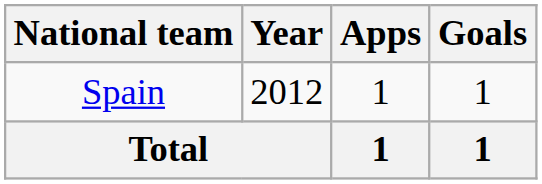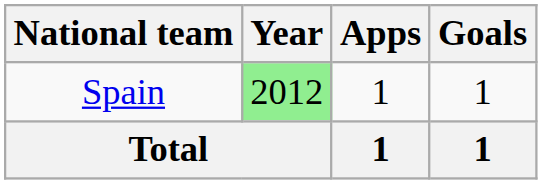(287, 91) no background -> (287, 91) lightgreen background
